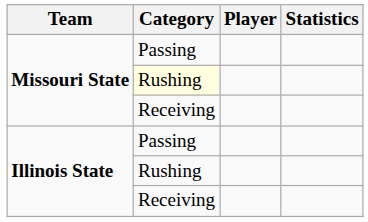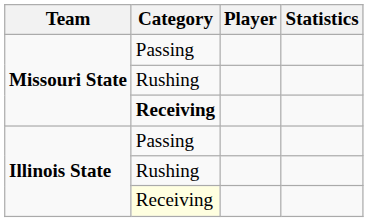(170, 80) lightyellow background -> (168, 80) no background
(177, 110) normal -> (175, 110) bold
(177, 200) no background -> (174, 200) lightyellow background
